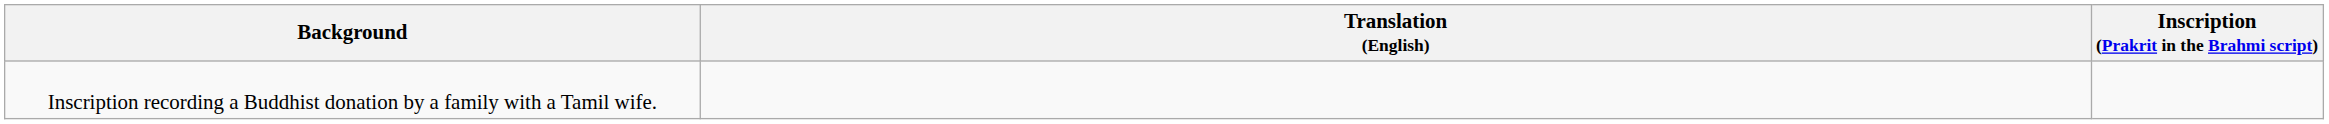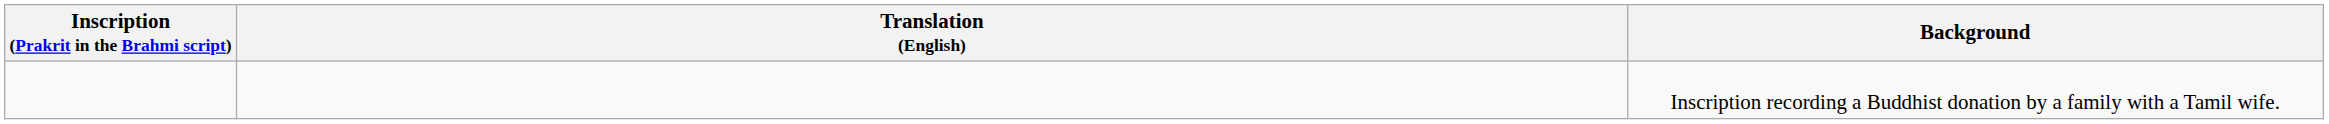columns swapped: (352, 32) <-> (2207, 32)
